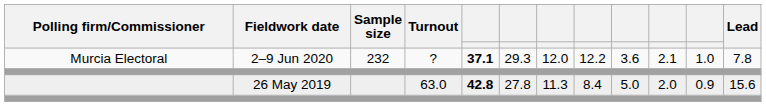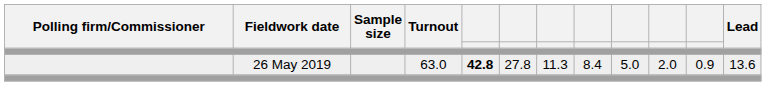- row: (292, 58)
(742, 85) 15.6 -> (742, 64) 13.6
